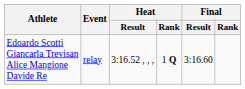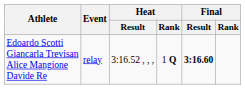(198, 60) normal -> (199, 60) bold
